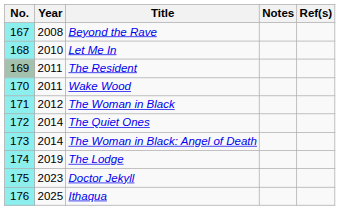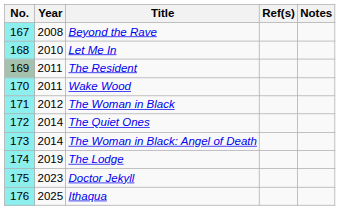columns swapped: (278, 13) <-> (316, 13)
